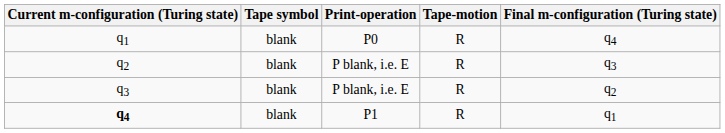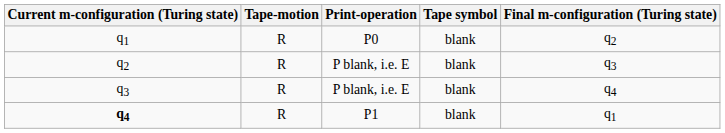columns swapped: (281, 15) <-> (460, 15)
(610, 39) q4 -> (610, 39) q2
(610, 89) q2 -> (610, 89) q4
